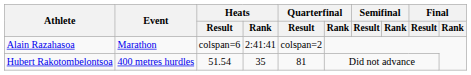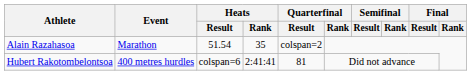(220, 45) colspan=6 -> (220, 45) 51.54
(260, 45) 2:41:41 -> (260, 45) 35
(220, 62) 51.54 -> (220, 62) colspan=6
(260, 62) 35 -> (260, 62) 2:41:41
